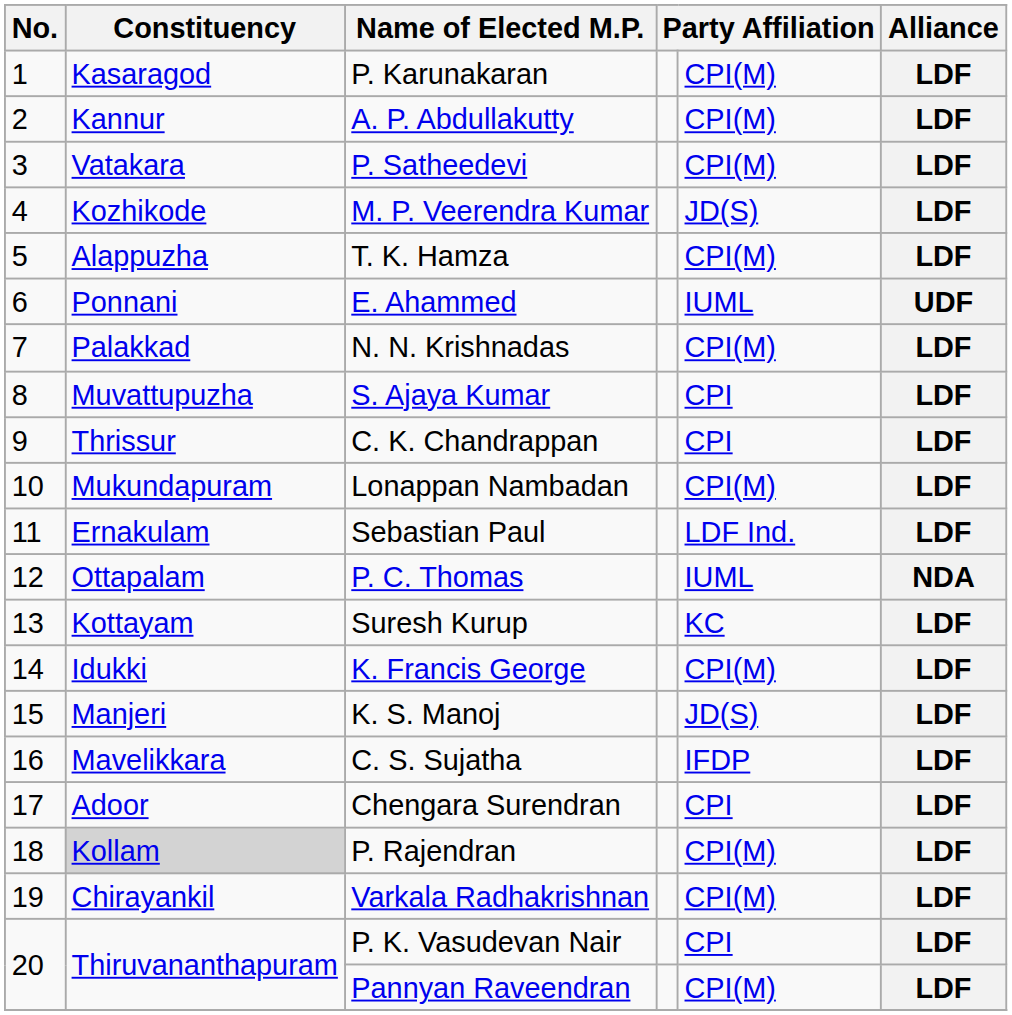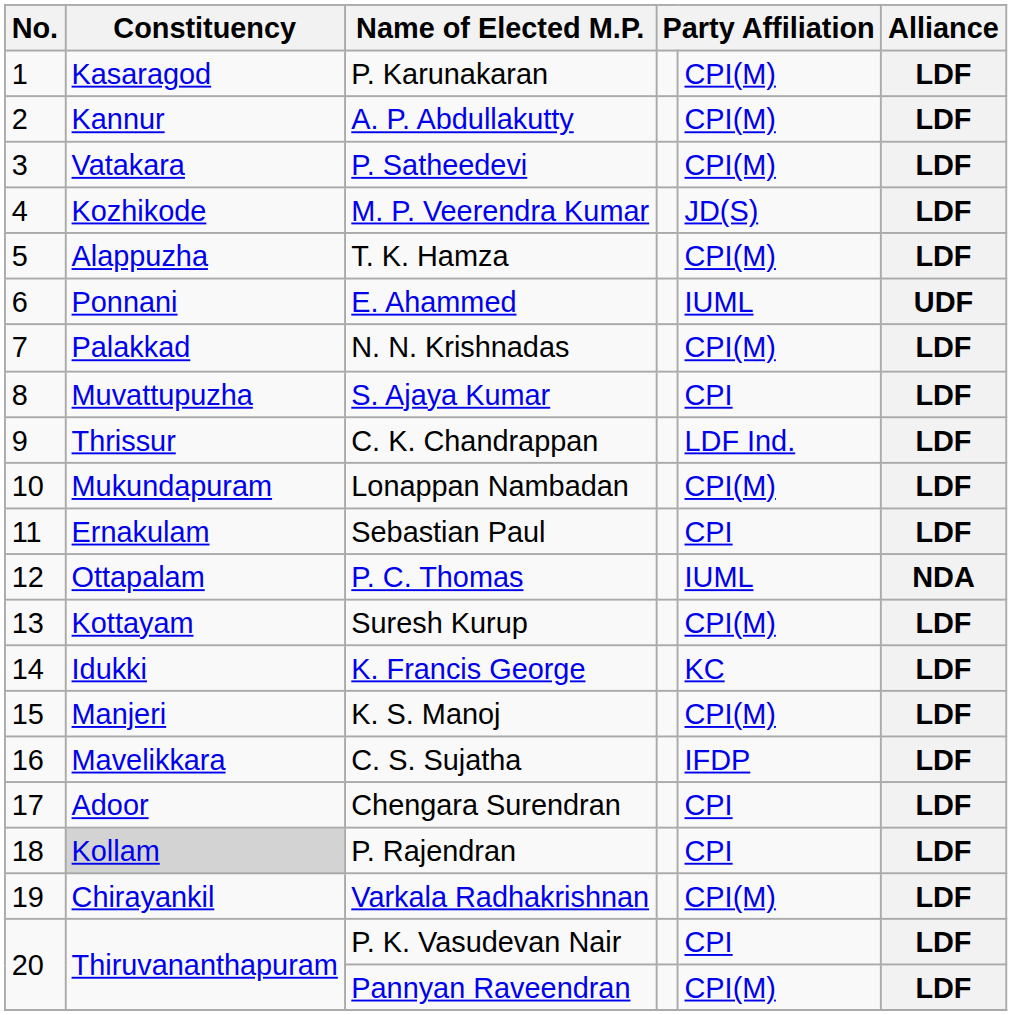(709, 439) CPI -> (740, 439) LDF Ind.
(740, 531) LDF Ind. -> (709, 531) CPI
(705, 622) KC -> (730, 622) CPI(M)
(730, 668) CPI(M) -> (705, 668) KC
(721, 714) JD(S) -> (730, 714) CPI(M)
(730, 851) CPI(M) -> (709, 851) CPI
